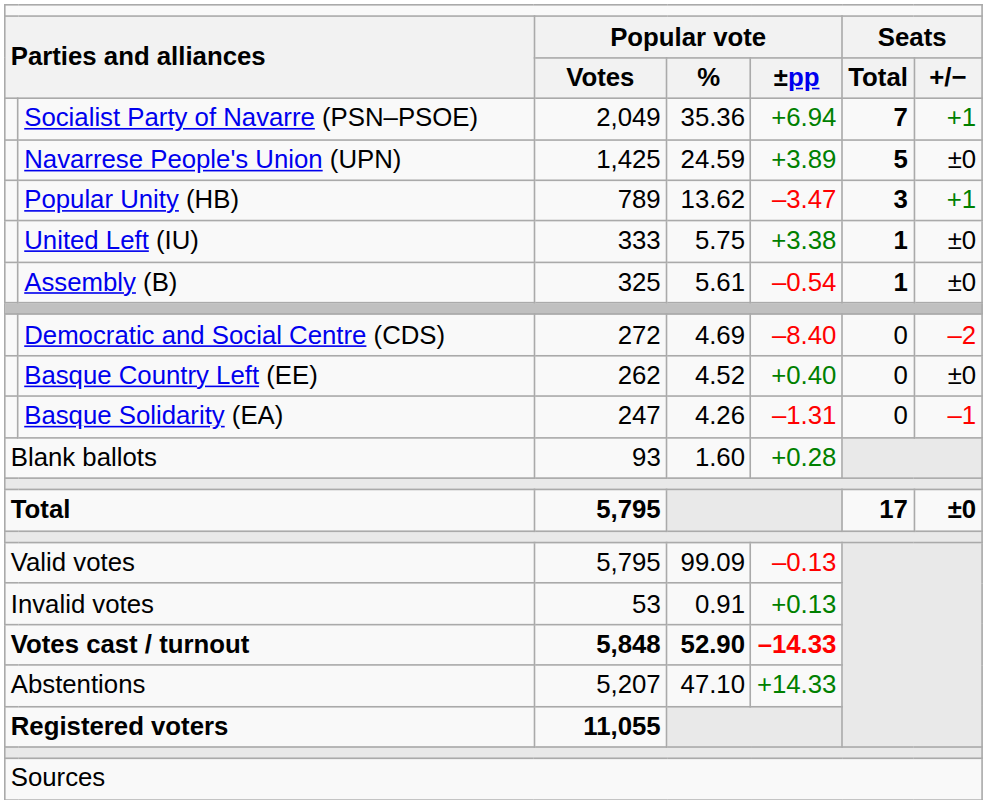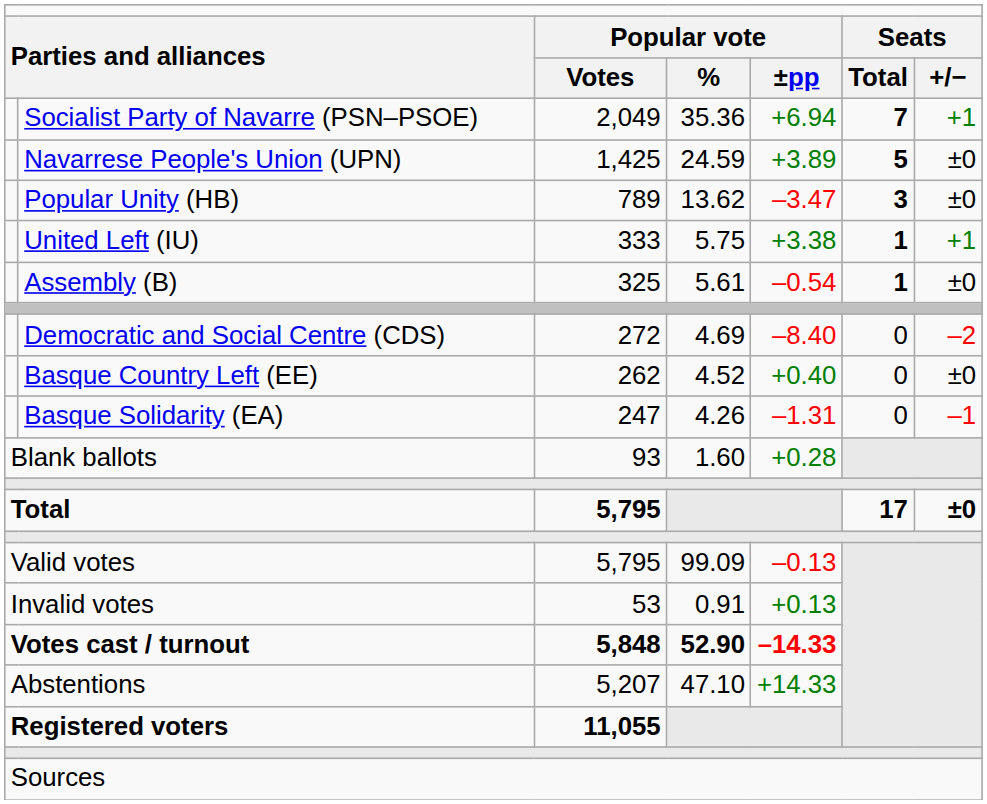(961, 200) +1 -> (962, 200) ±0
(962, 241) ±0 -> (961, 241) +1
